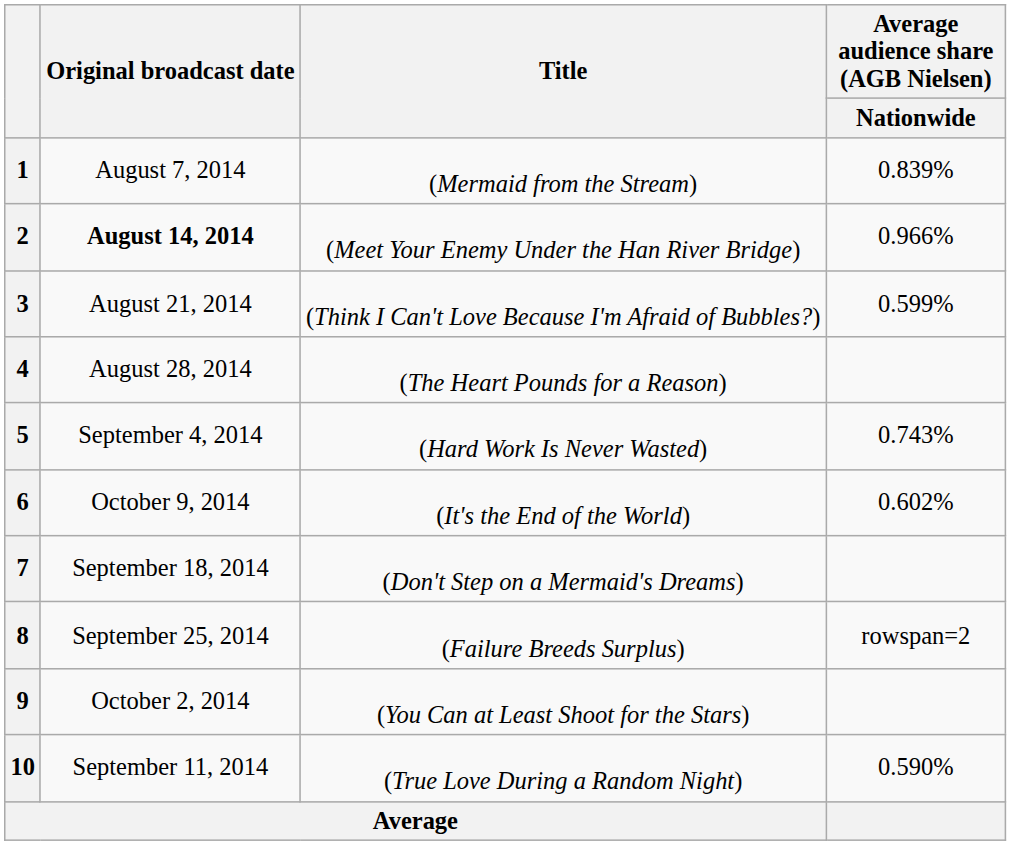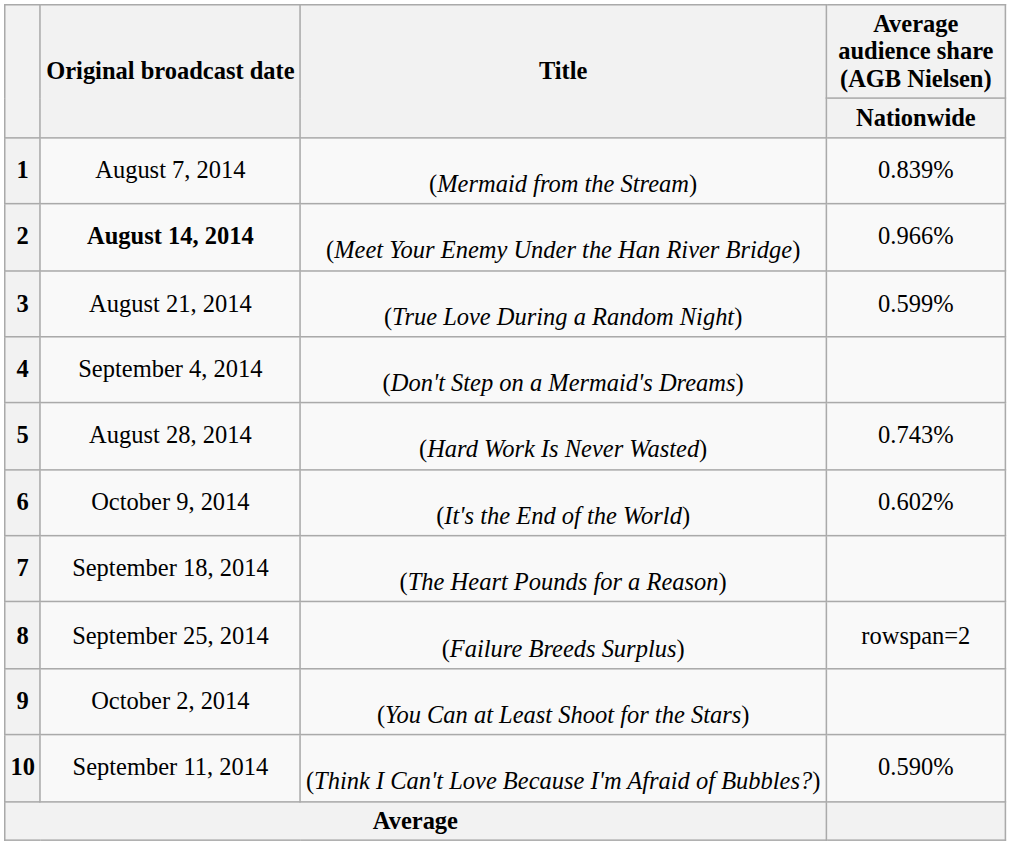(563, 316) (Think I Can't Love Because I'm Afraid of Bubbles?) -> (563, 316) (True Love During a Random Night)
(170, 369) August 28, 2014 -> (170, 369) September 4, 2014
(563, 383) (The Heart Pounds for a Reason) -> (563, 383) (Don't Step on a Mermaid's Dreams)
(170, 435) September 4, 2014 -> (170, 435) August 28, 2014
(563, 582) (Don't Step on a Mermaid's Dreams) -> (563, 582) (The Heart Pounds for a Reason)
(563, 781) (True Love During a Random Night) -> (563, 781) (Think I Can't Love Because I'm Afraid of Bubbles?)
